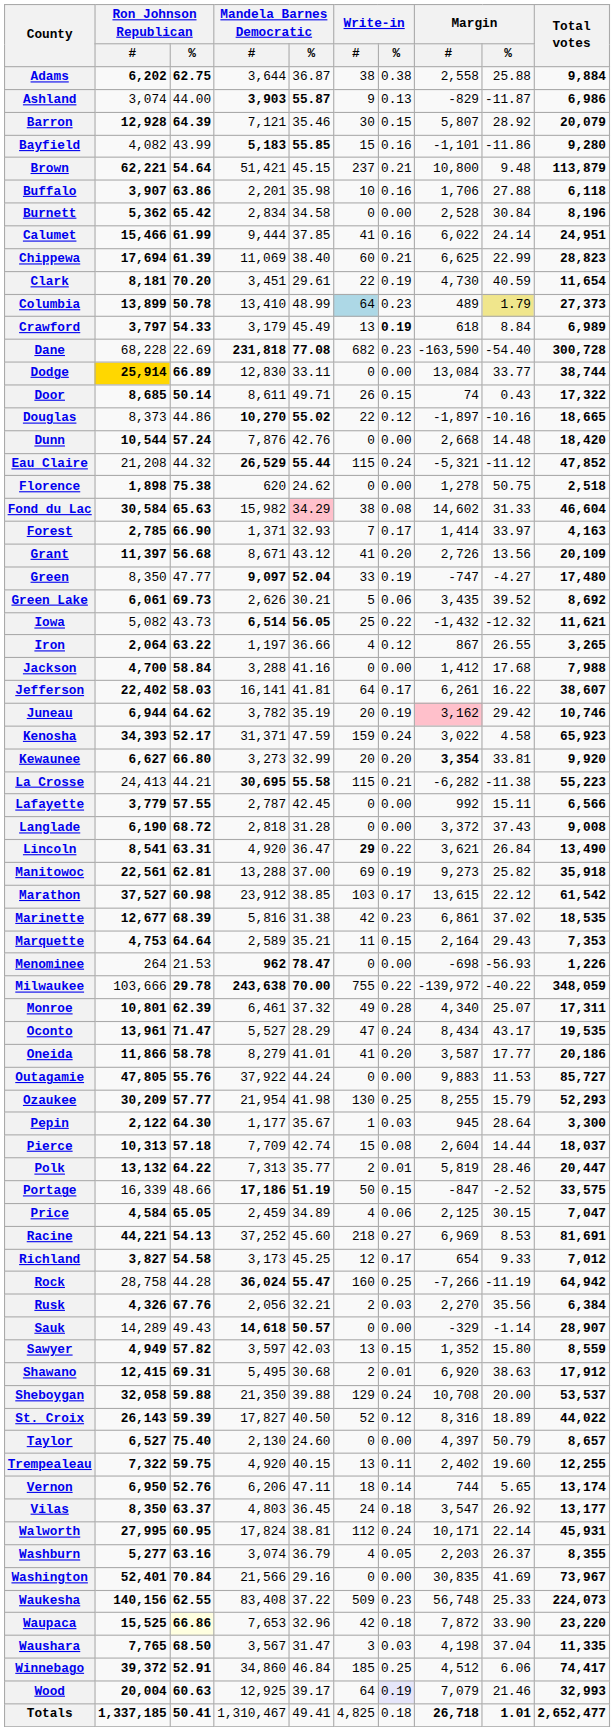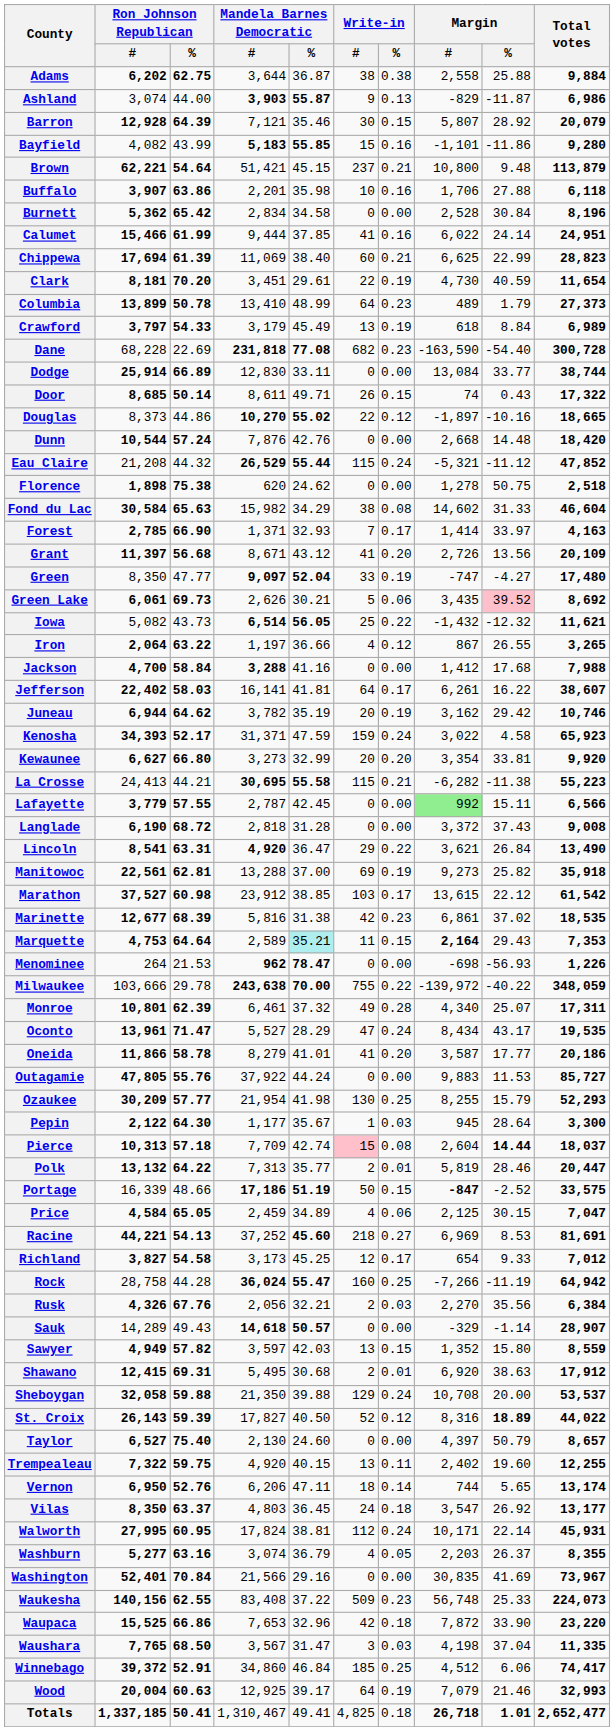(367, 304) lightblue background -> (367, 304) no background
(516, 304) khaki background -> (516, 304) no background
(396, 327) bold -> (396, 327) normal
(144, 373) gold background -> (144, 373) no background
(311, 509) pink background -> (311, 509) no background
(512, 600) no background -> (512, 600) pink background
(267, 668) normal -> (267, 668) bold
(460, 714) pink background -> (460, 714) no background
(460, 759) bold -> (460, 759) normal
(467, 805) no background -> (467, 805) lightgreen background
(267, 850) normal -> (267, 850) bold
(367, 850) bold -> (367, 850) normal
(311, 941) no background -> (311, 941) paleturquoise background
(460, 941) normal -> (460, 941) bold
(192, 986) bold -> (192, 986) normal
(367, 1146) no background -> (367, 1146) pink background
(512, 1146) normal -> (512, 1146) bold
(464, 1191) normal -> (464, 1191) bold
(311, 1237) normal -> (311, 1237) bold
(512, 1418) normal -> (512, 1418) bold
(192, 1623) lightyellow background -> (192, 1623) no background
(396, 1691) lavender background -> (396, 1691) no background
